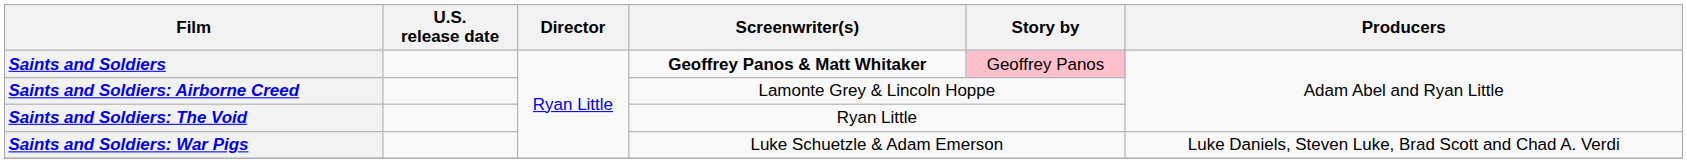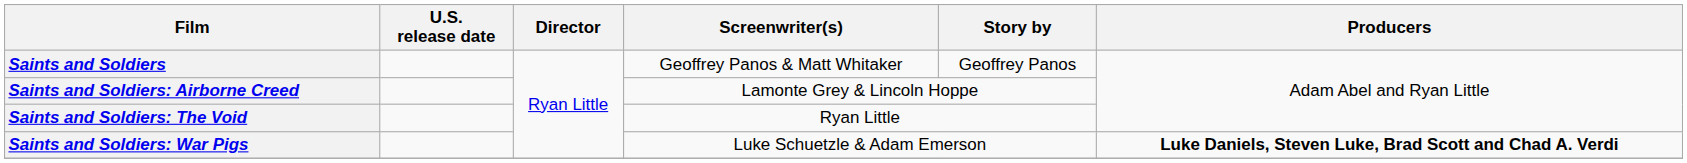(797, 63) bold -> (781, 63) normal
(1046, 63) pink background -> (1017, 63) no background
(1404, 144) normal -> (1389, 144) bold
